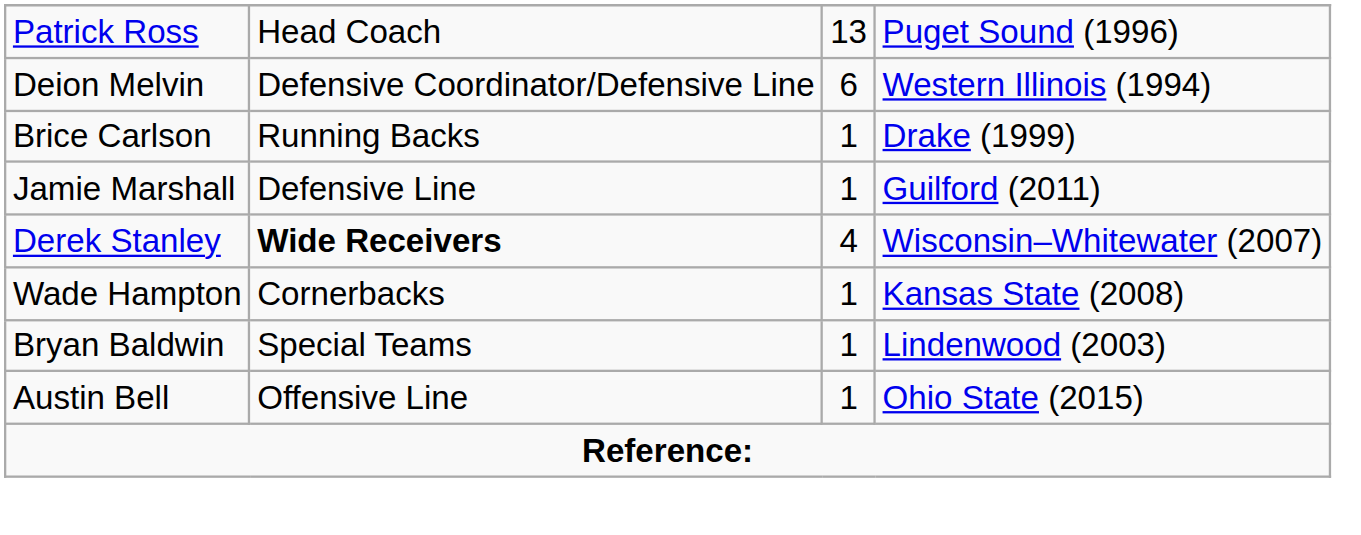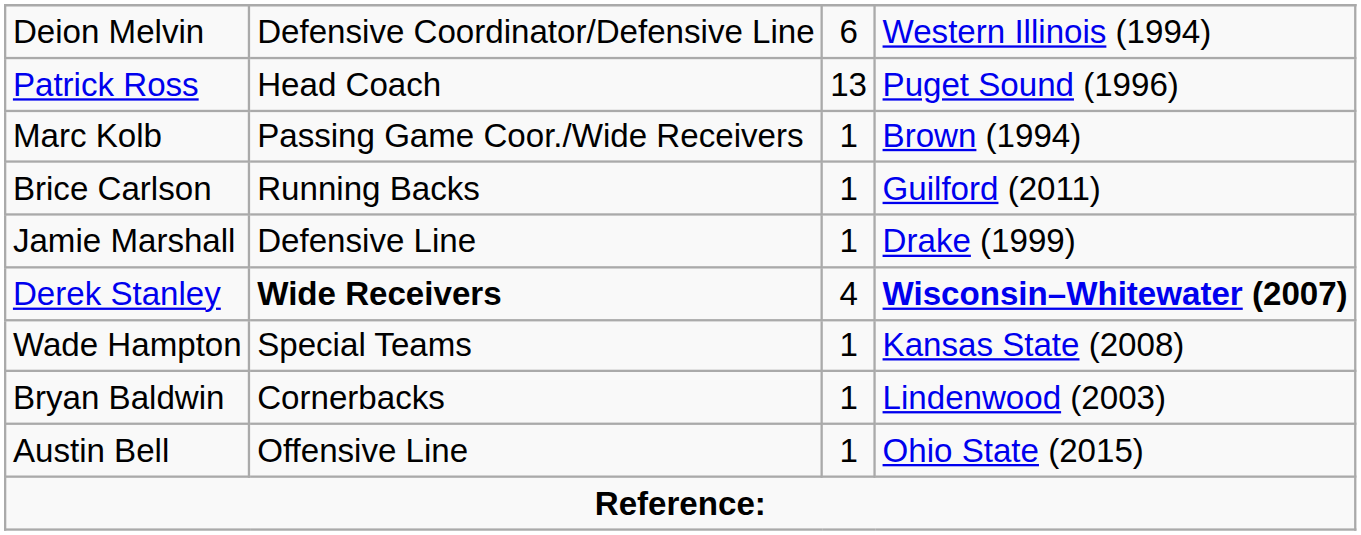rows swapped: (106, 32) <-> (109, 84)
+ row: (87, 136)
(979, 136) Drake (1999) -> (992, 189) Guilford (2011)
(992, 189) Guilford (2011) -> (979, 241) Drake (1999)
(1102, 241) normal -> (1115, 293) bold
(351, 293) Cornerbacks -> (365, 346) Special Teams
(365, 346) Special Teams -> (351, 398) Cornerbacks
